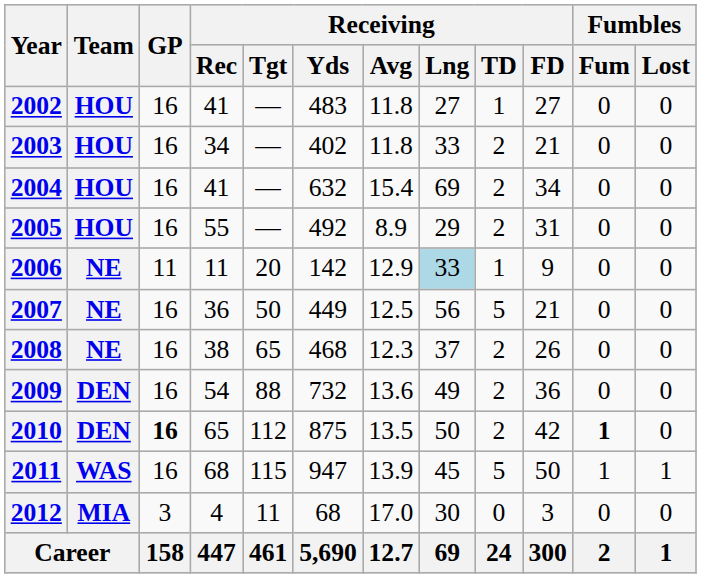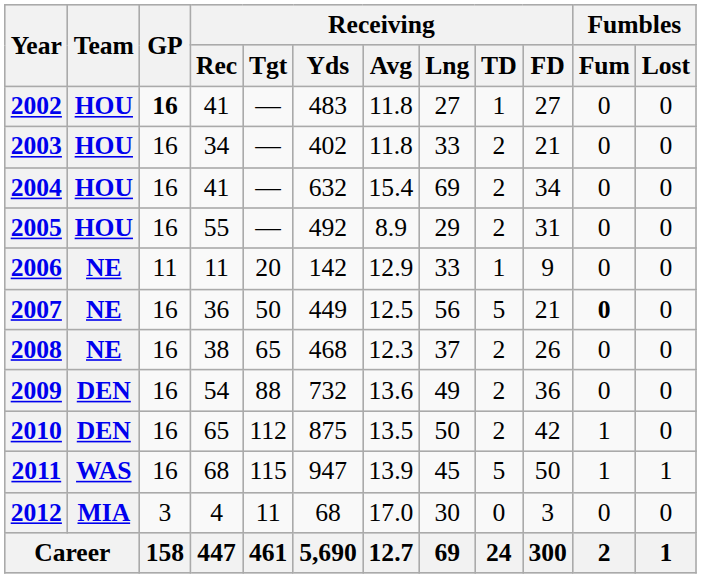(165, 106) normal -> (165, 106) bold
(447, 268) lightblue background -> (447, 268) no background
(604, 308) normal -> (604, 308) bold
(165, 430) bold -> (165, 430) normal
(604, 430) bold -> (604, 430) normal
